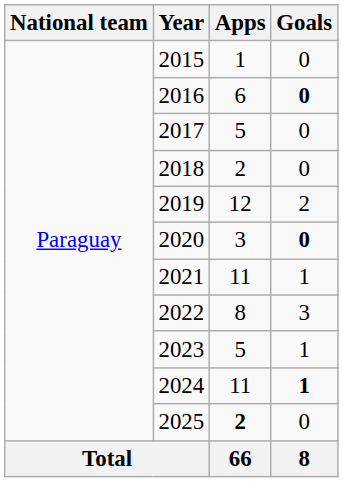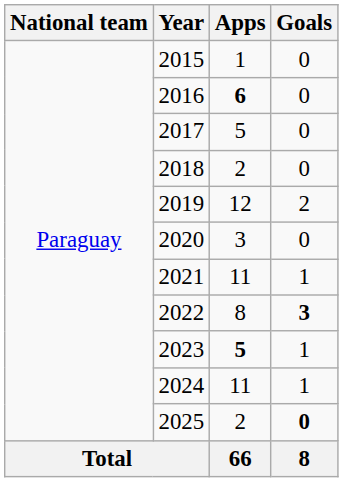(240, 95) normal -> (240, 95) bold
(304, 95) bold -> (304, 95) normal
(304, 240) bold -> (304, 240) normal
(304, 312) normal -> (304, 312) bold
(240, 349) normal -> (240, 349) bold
(304, 385) bold -> (304, 385) normal
(240, 421) bold -> (240, 421) normal
(304, 421) normal -> (304, 421) bold
